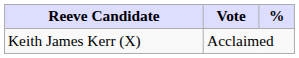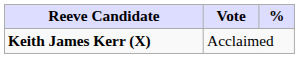(74, 41) normal -> (79, 41) bold
